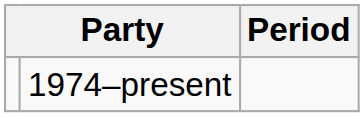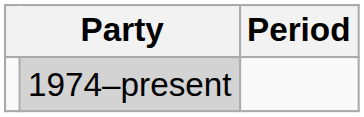(130, 83) no background -> (130, 83) lightgrey background
